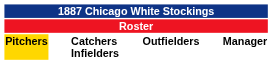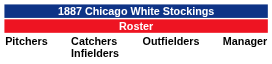(26, 41) gold background -> (26, 41) no background
